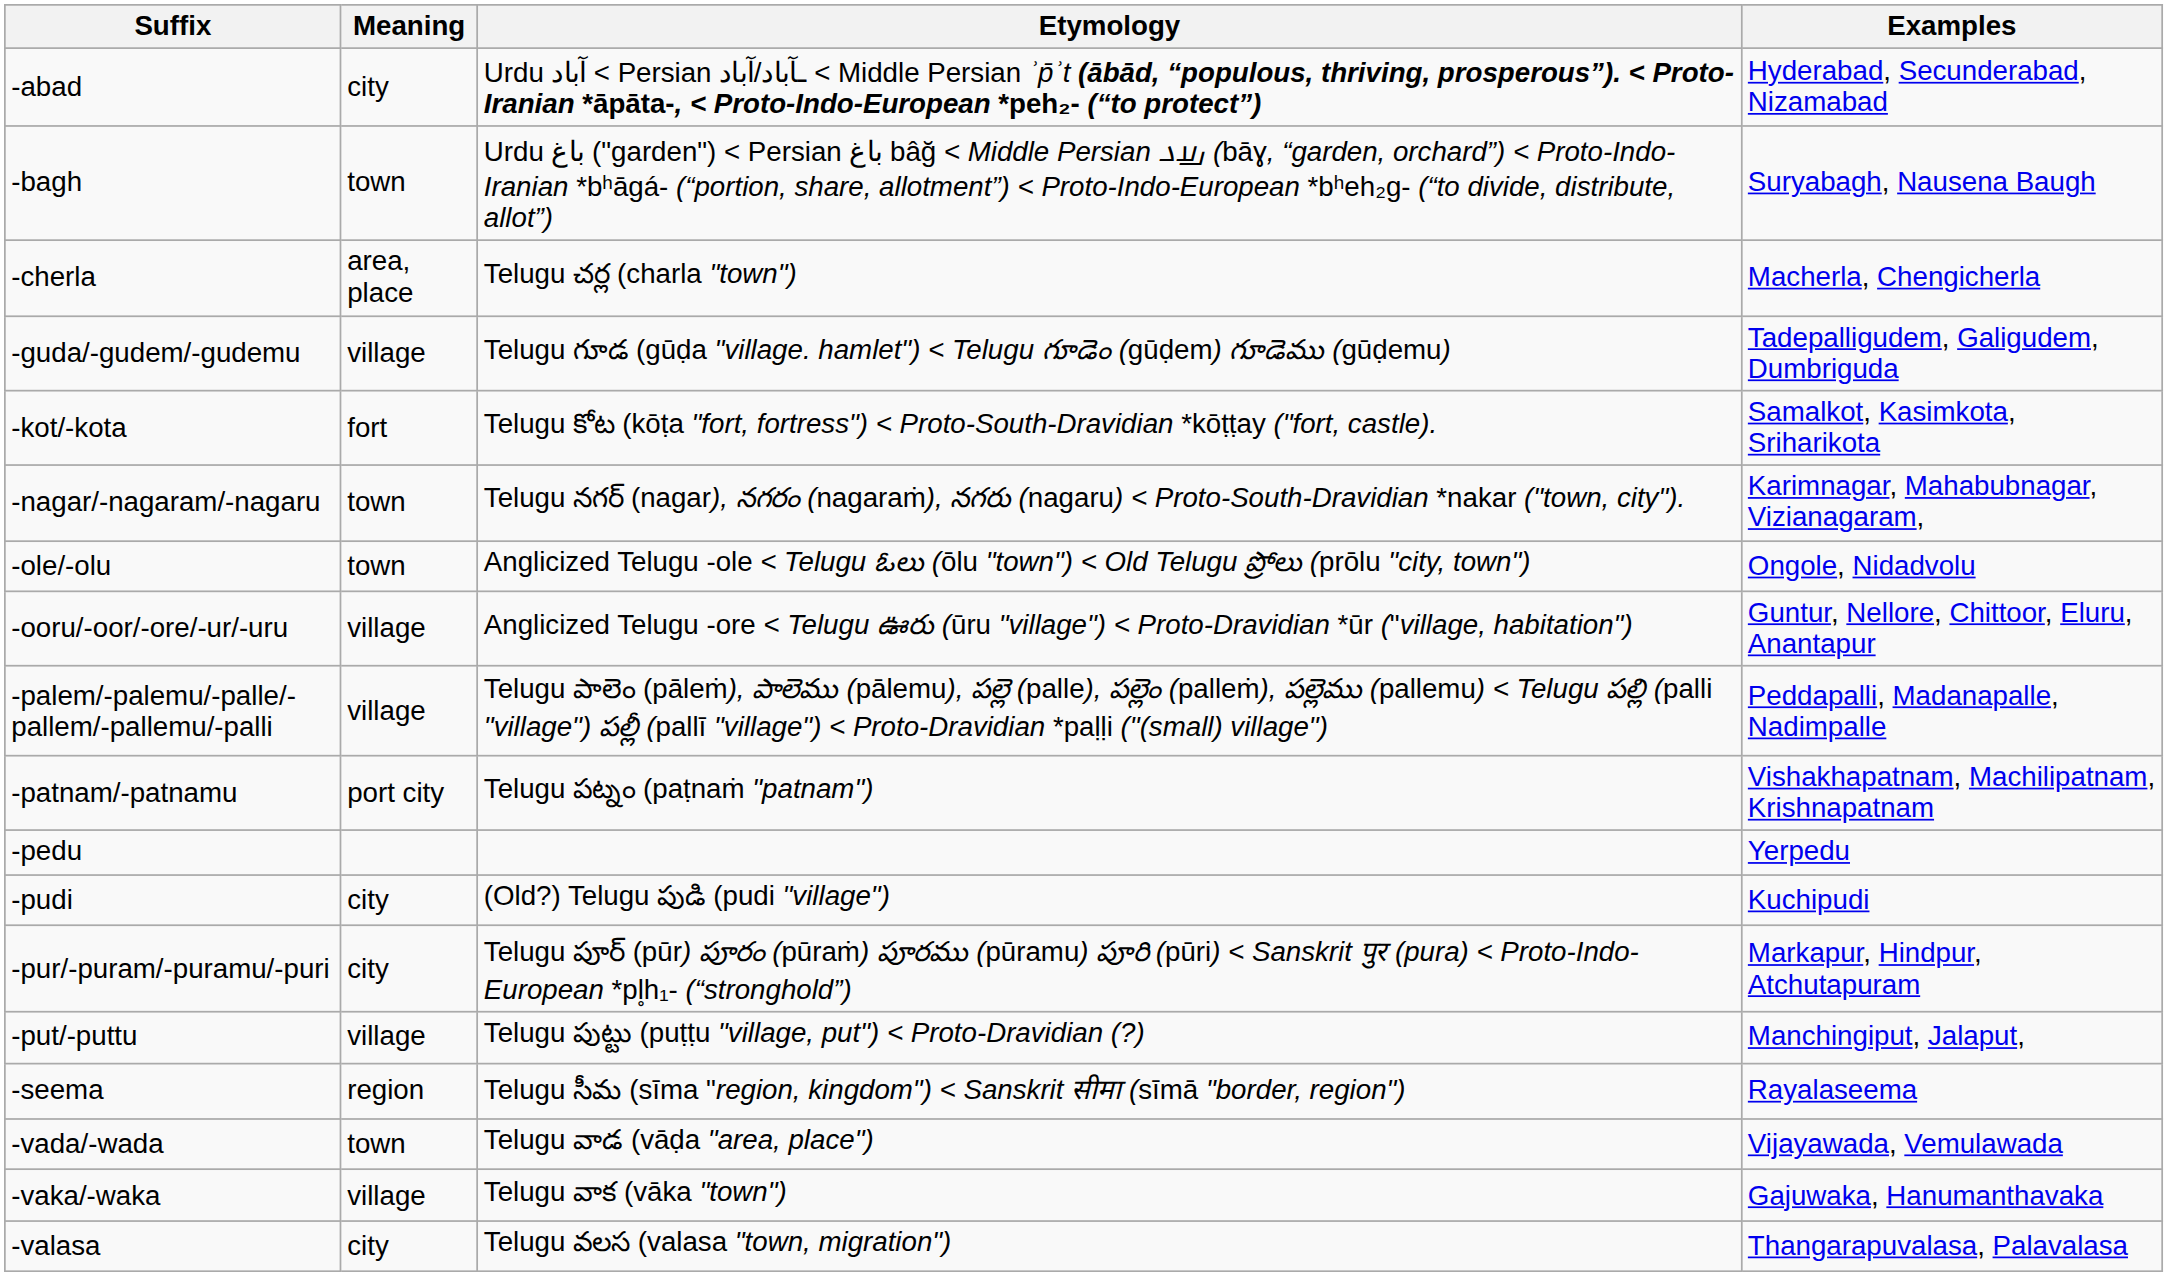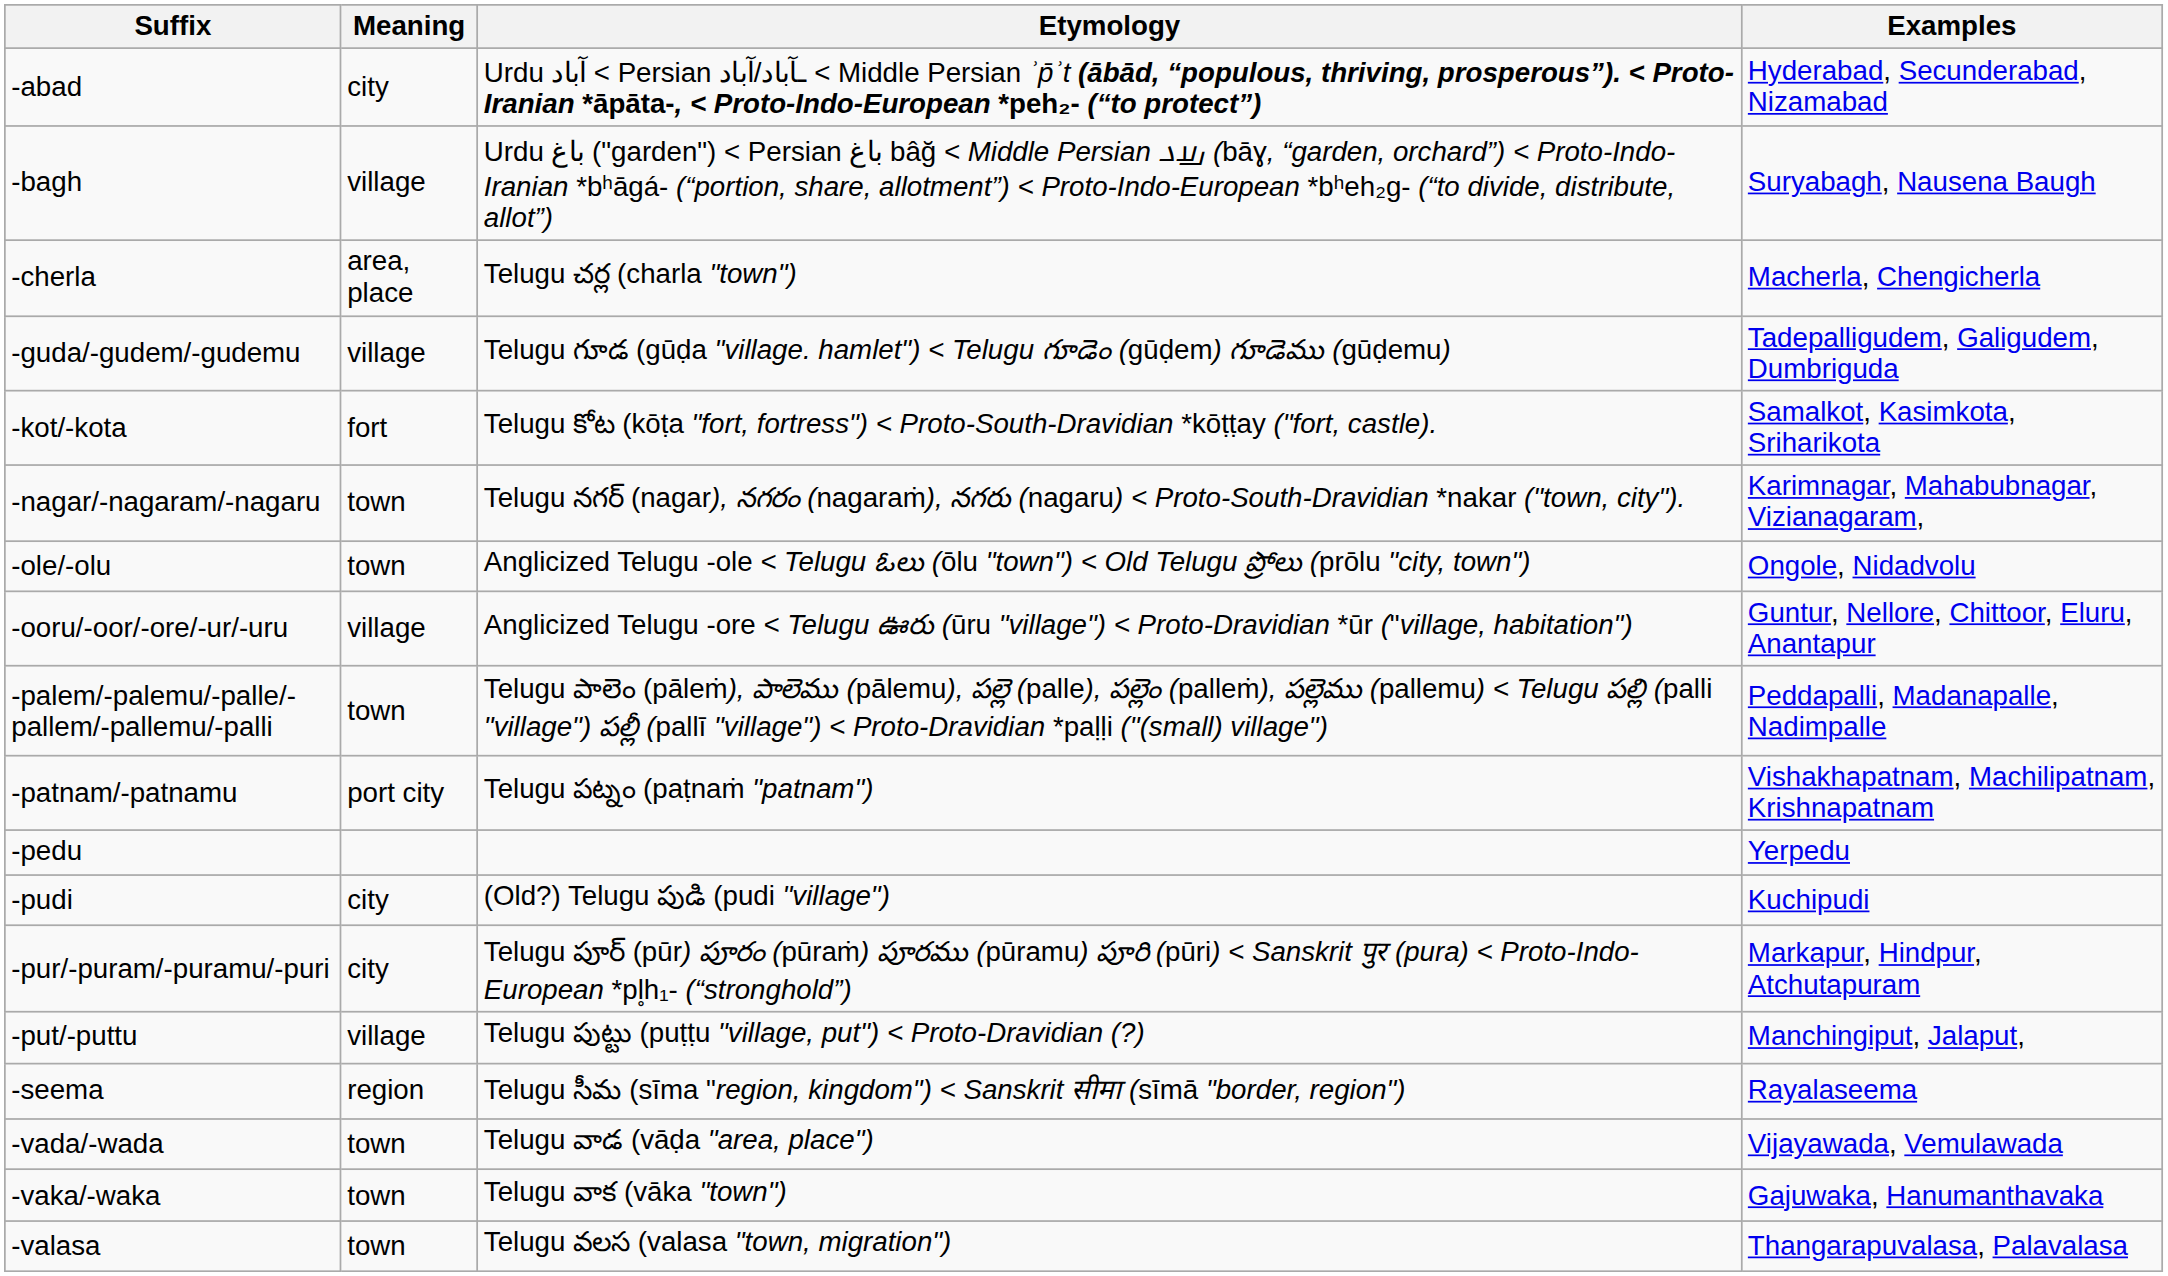(376, 182) town -> (386, 182) village
(386, 710) village -> (376, 710) town
(386, 1194) village -> (376, 1194) town
(368, 1245) city -> (376, 1245) town
